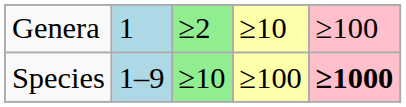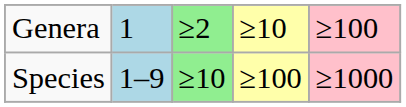(355, 76) bold -> (355, 76) normal
